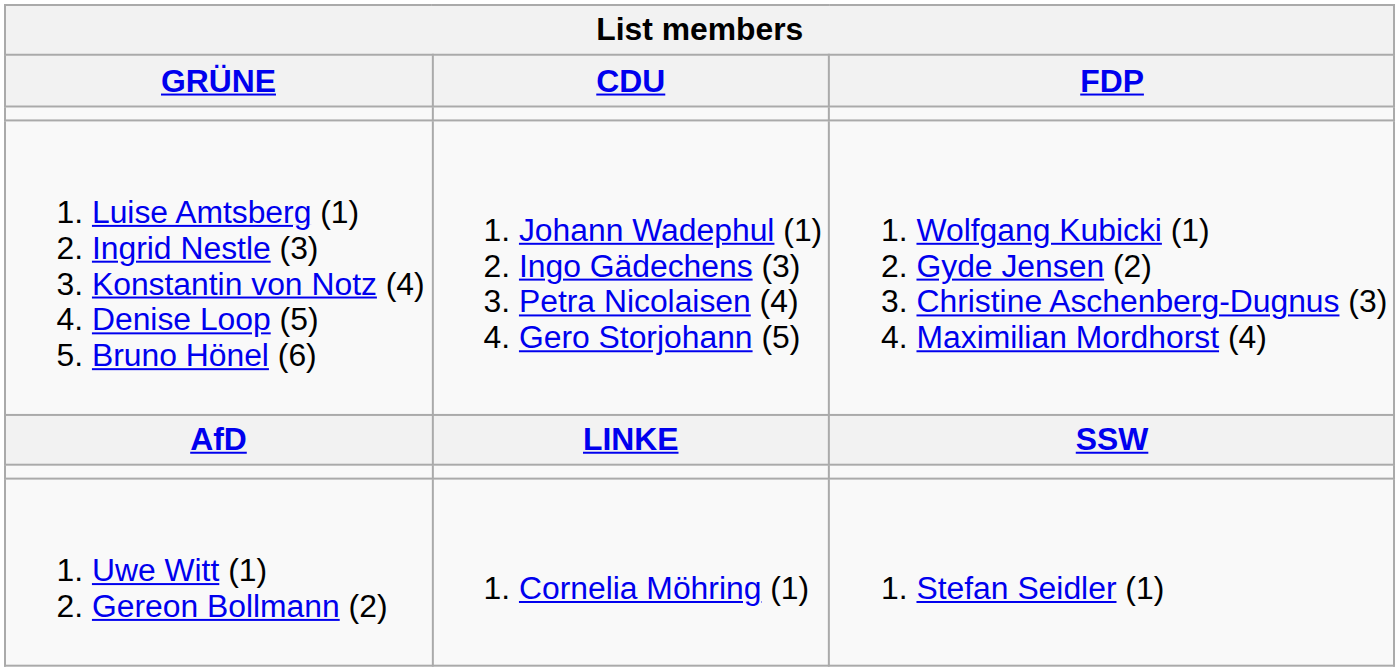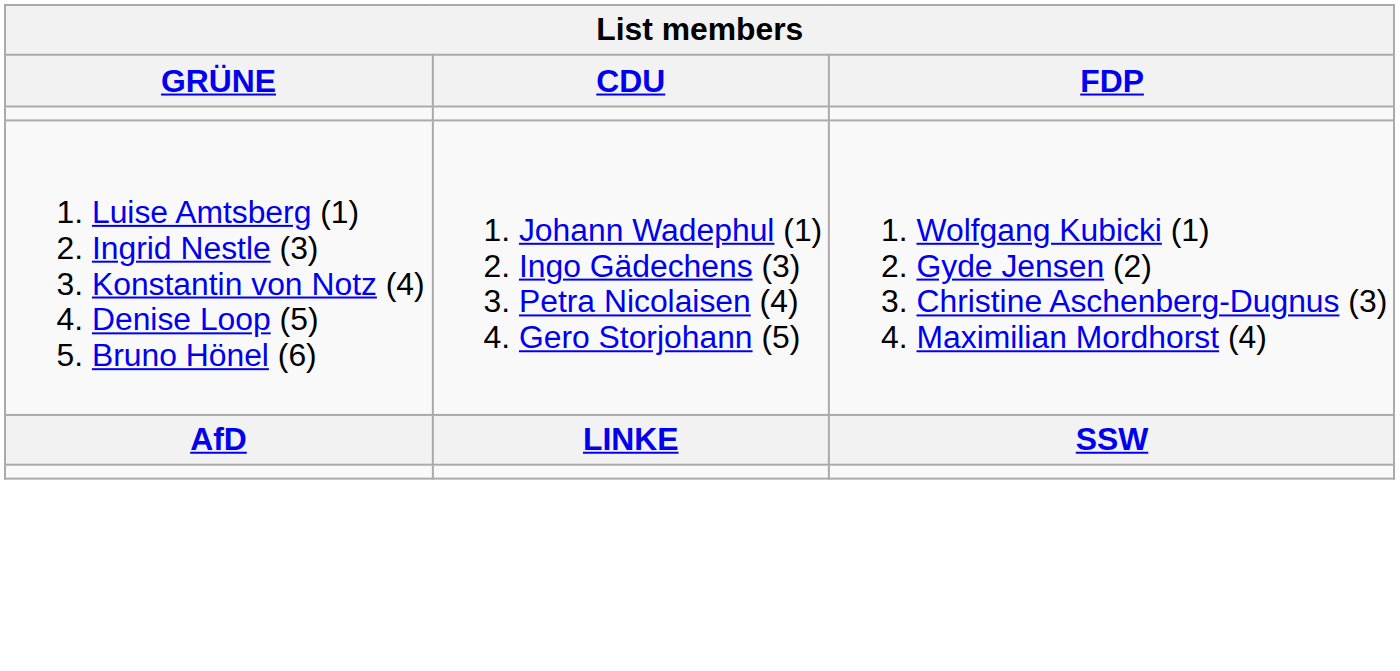- row: (219, 590)
